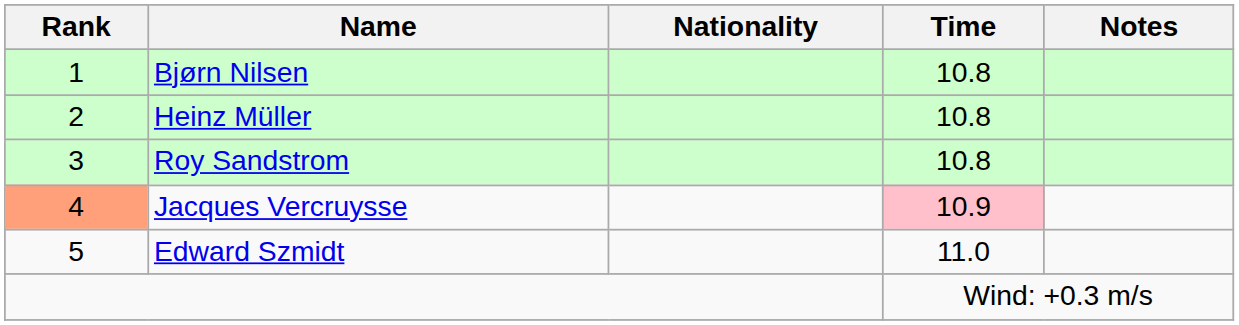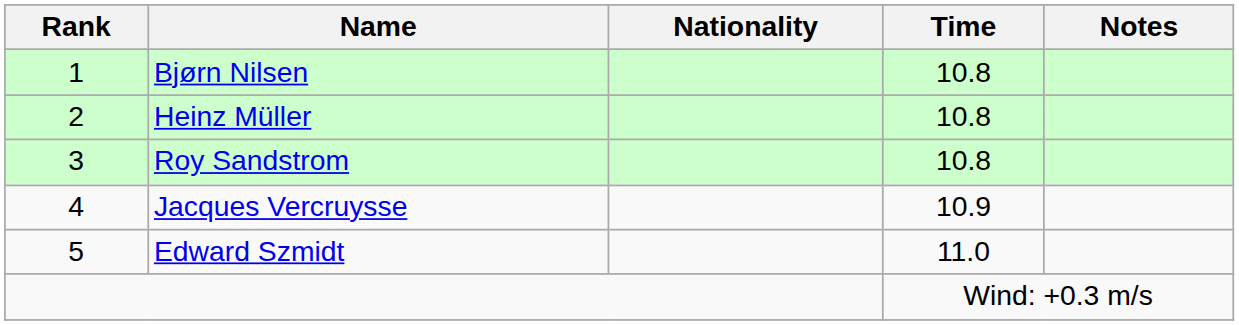(76, 206) lightsalmon background -> (76, 206) no background
(963, 206) pink background -> (963, 206) no background
